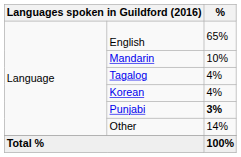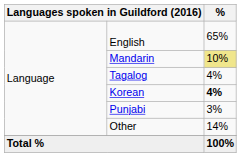(217, 59) no background -> (217, 59) khaki background
(214, 93) normal -> (214, 93) bold
(214, 110) bold -> (214, 110) normal
